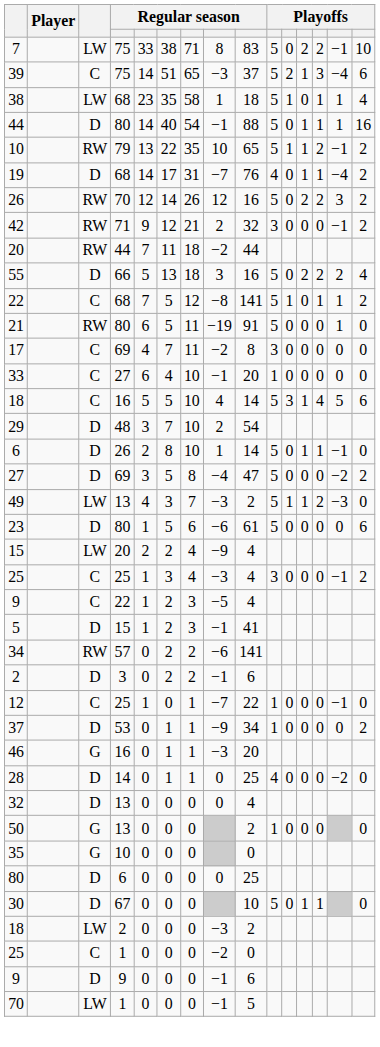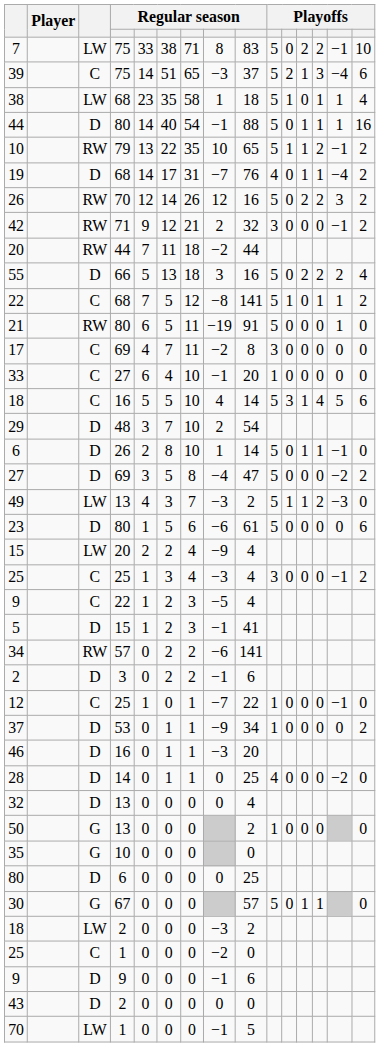(95, 752) G -> (95, 752) D
(95, 903) D -> (95, 903) G
(251, 903) 10 -> (251, 903) 57
+ row: (16, 1004)
